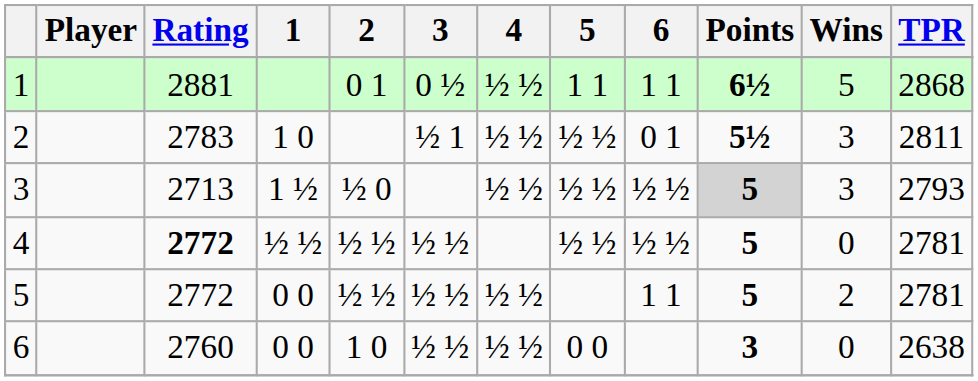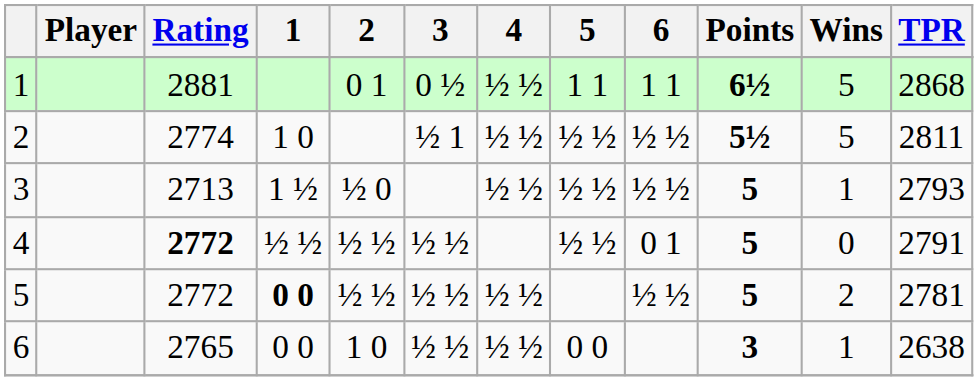(200, 136) 2783 -> (200, 136) 2774
(661, 136) 0 1 -> (661, 136) ½ ½
(846, 136) 3 -> (846, 136) 5
(750, 189) lightgrey background -> (750, 189) no background
(846, 189) 3 -> (846, 189) 1
(661, 242) ½ ½ -> (661, 242) 0 1
(932, 242) 2781 -> (932, 242) 2791
(293, 294) normal -> (293, 294) bold
(661, 294) 1 1 -> (661, 294) ½ ½
(200, 347) 2760 -> (200, 347) 2765
(846, 347) 0 -> (846, 347) 1
